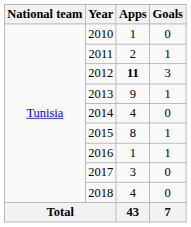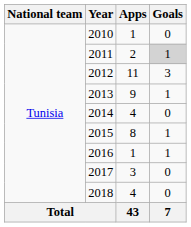(168, 53) no background -> (168, 53) lightgrey background
(133, 73) bold -> (133, 73) normal
